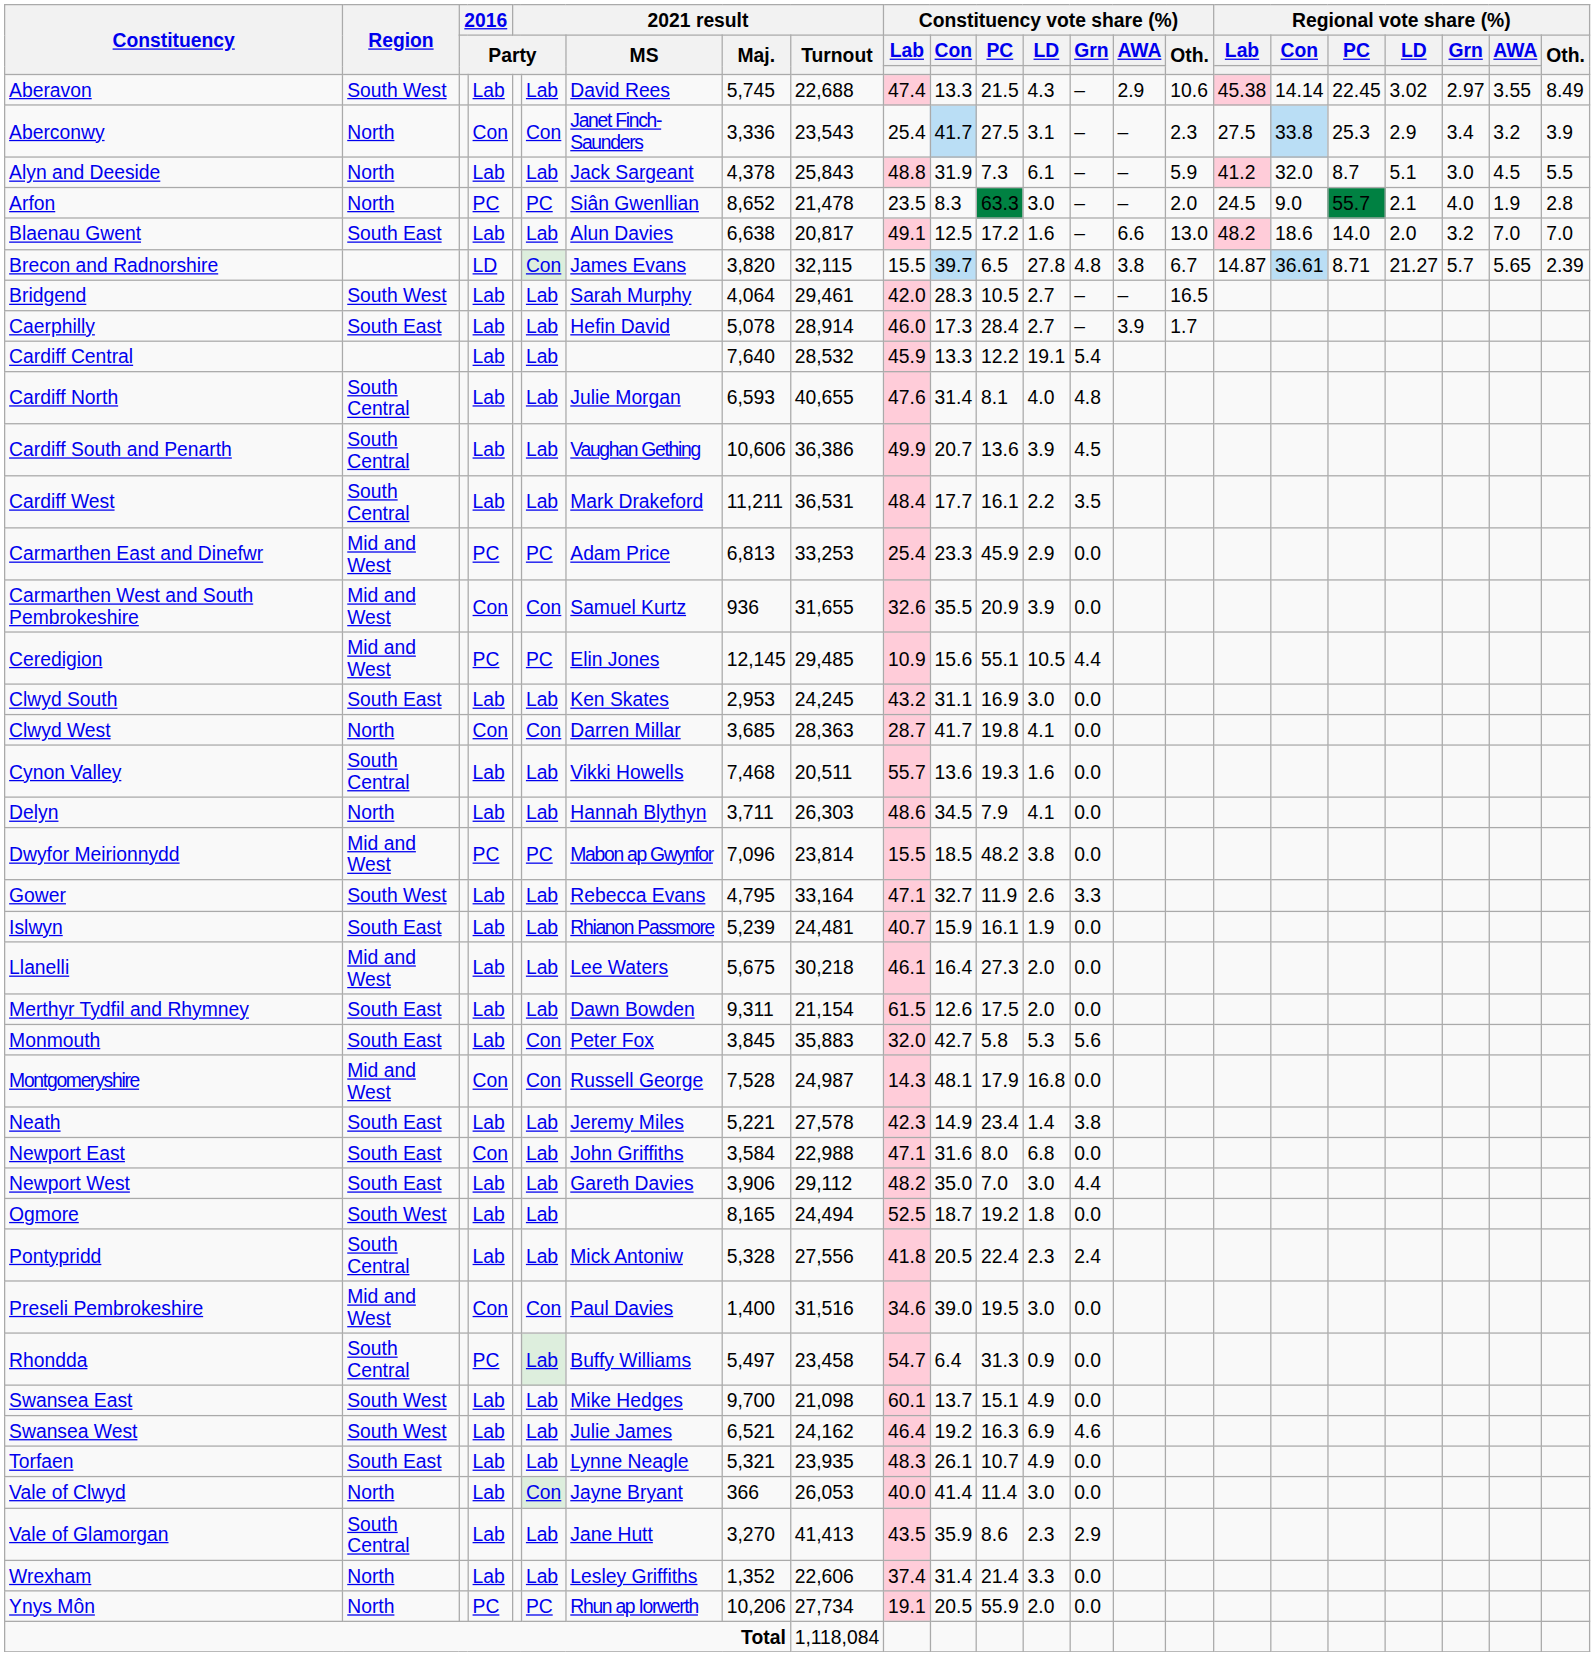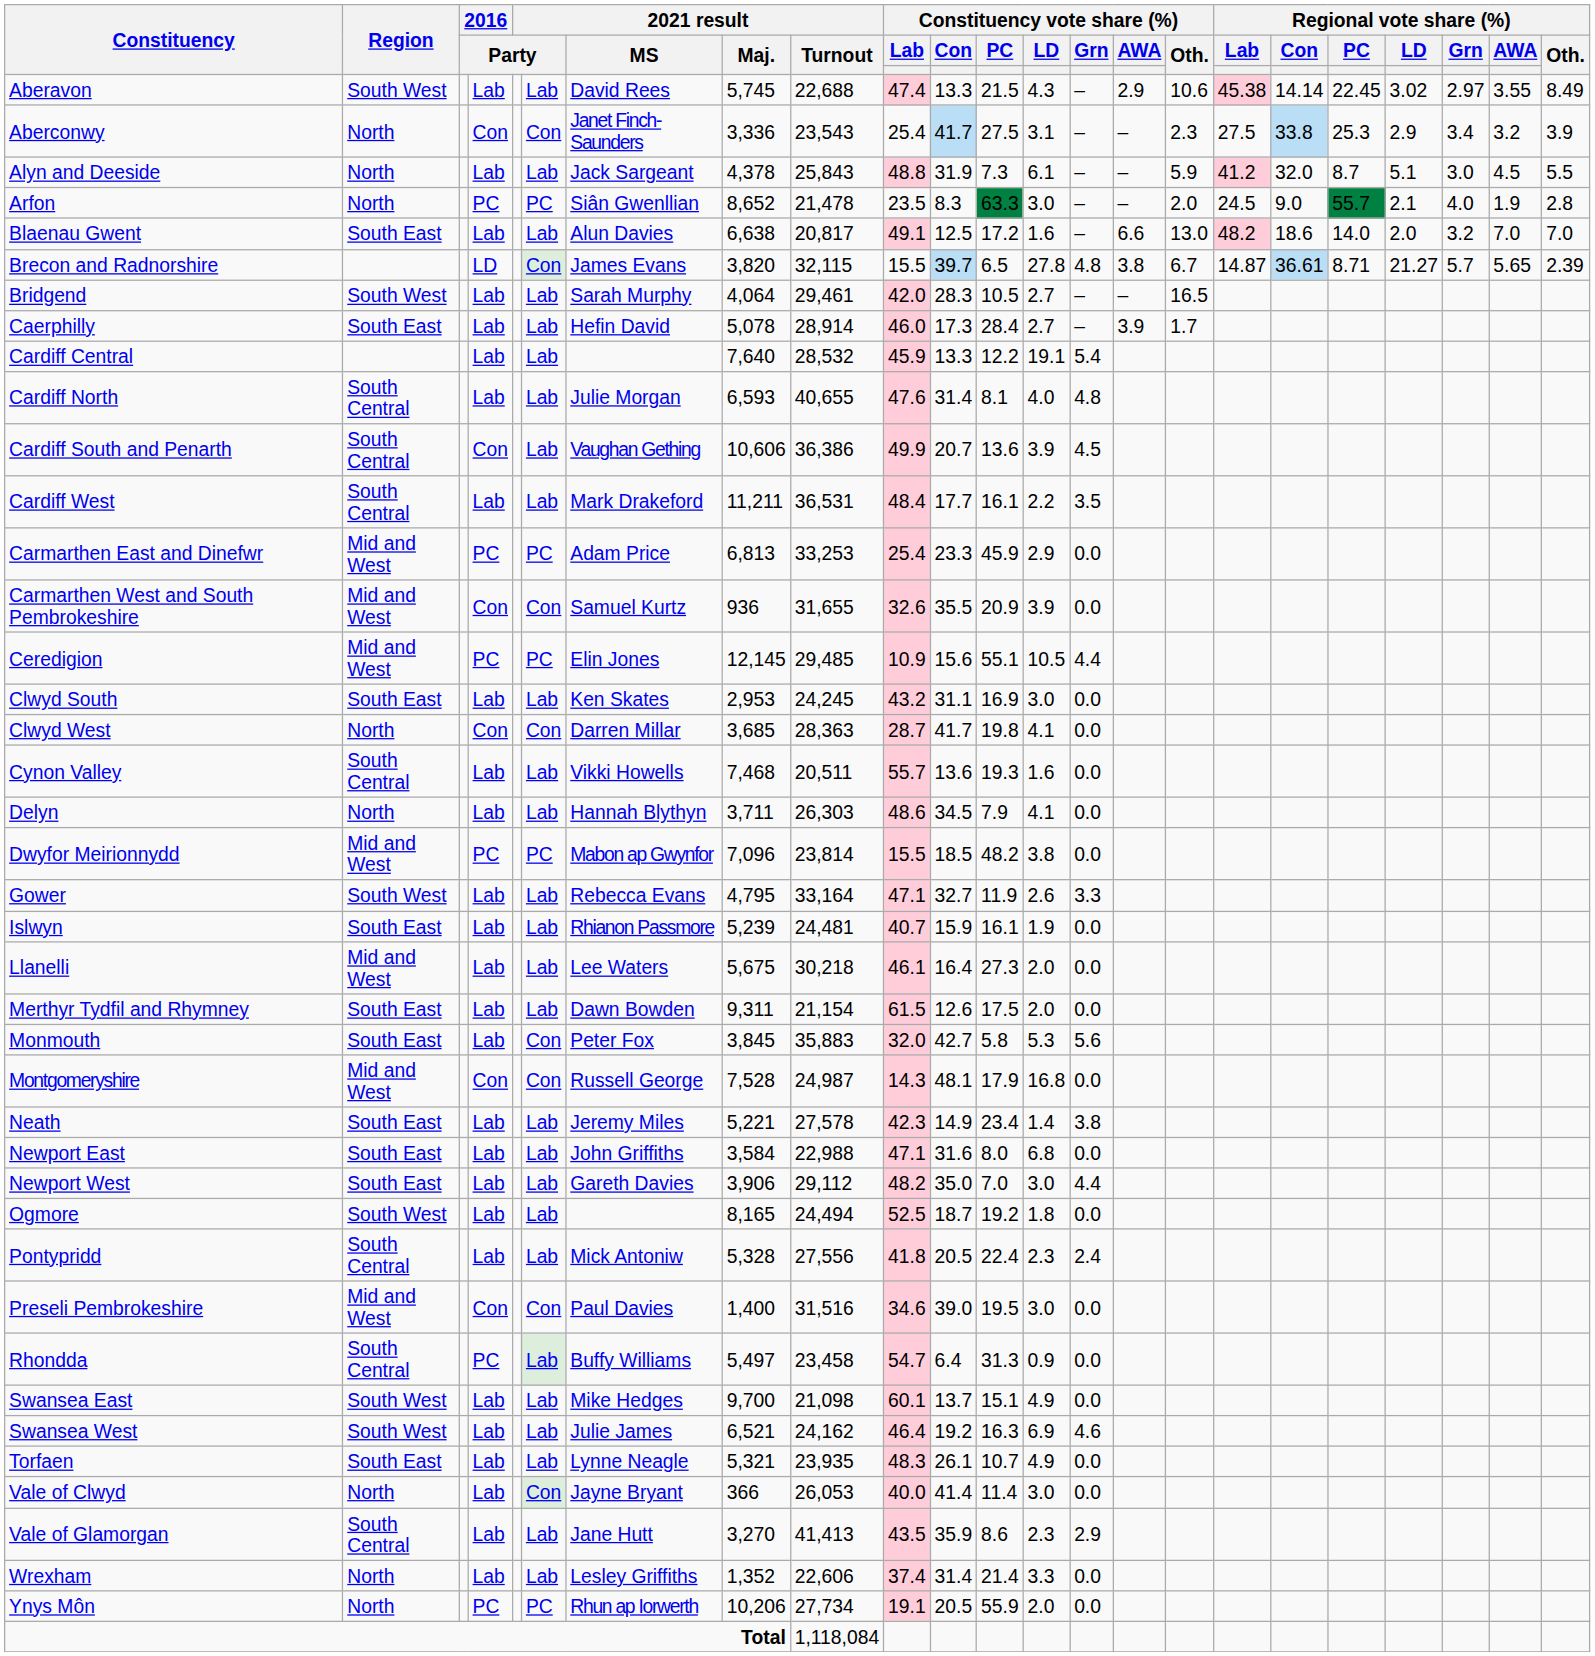(489, 450) Lab -> (490, 450) Con
(490, 1153) Con -> (489, 1153) Lab
